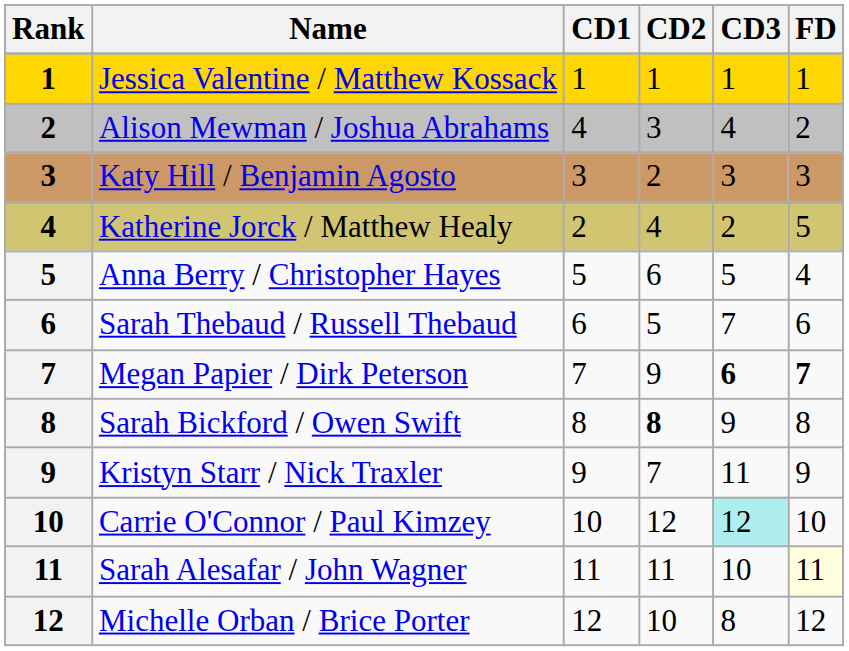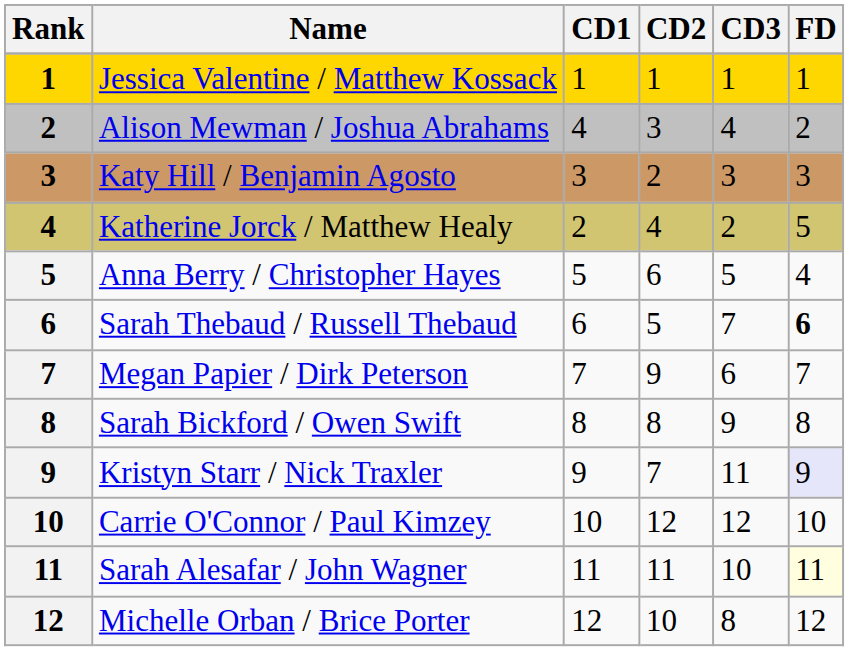(803, 324) normal -> (803, 324) bold
(728, 373) bold -> (728, 373) normal
(803, 373) bold -> (803, 373) normal
(654, 422) bold -> (654, 422) normal
(803, 472) no background -> (803, 472) lavender background
(736, 521) paleturquoise background -> (736, 521) no background
